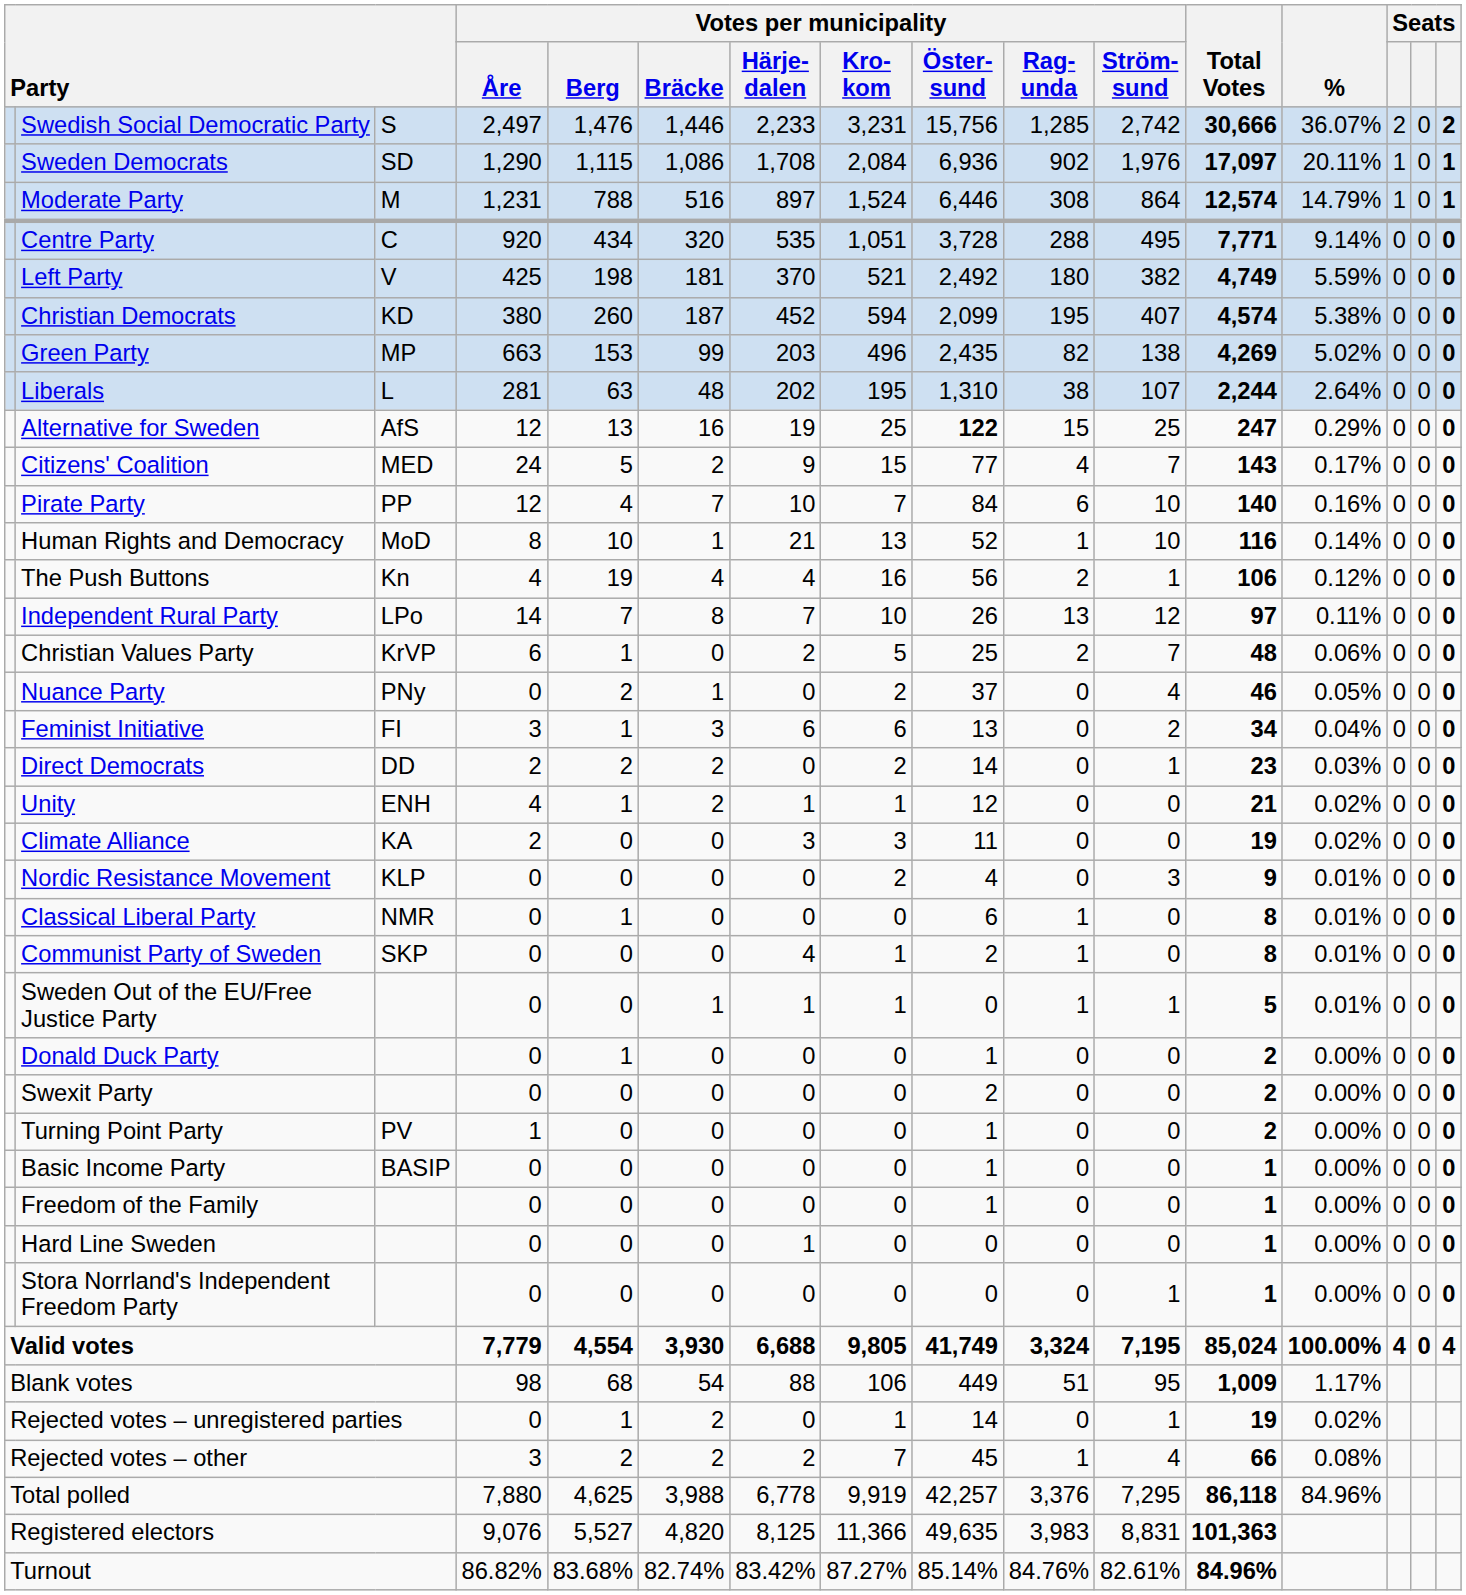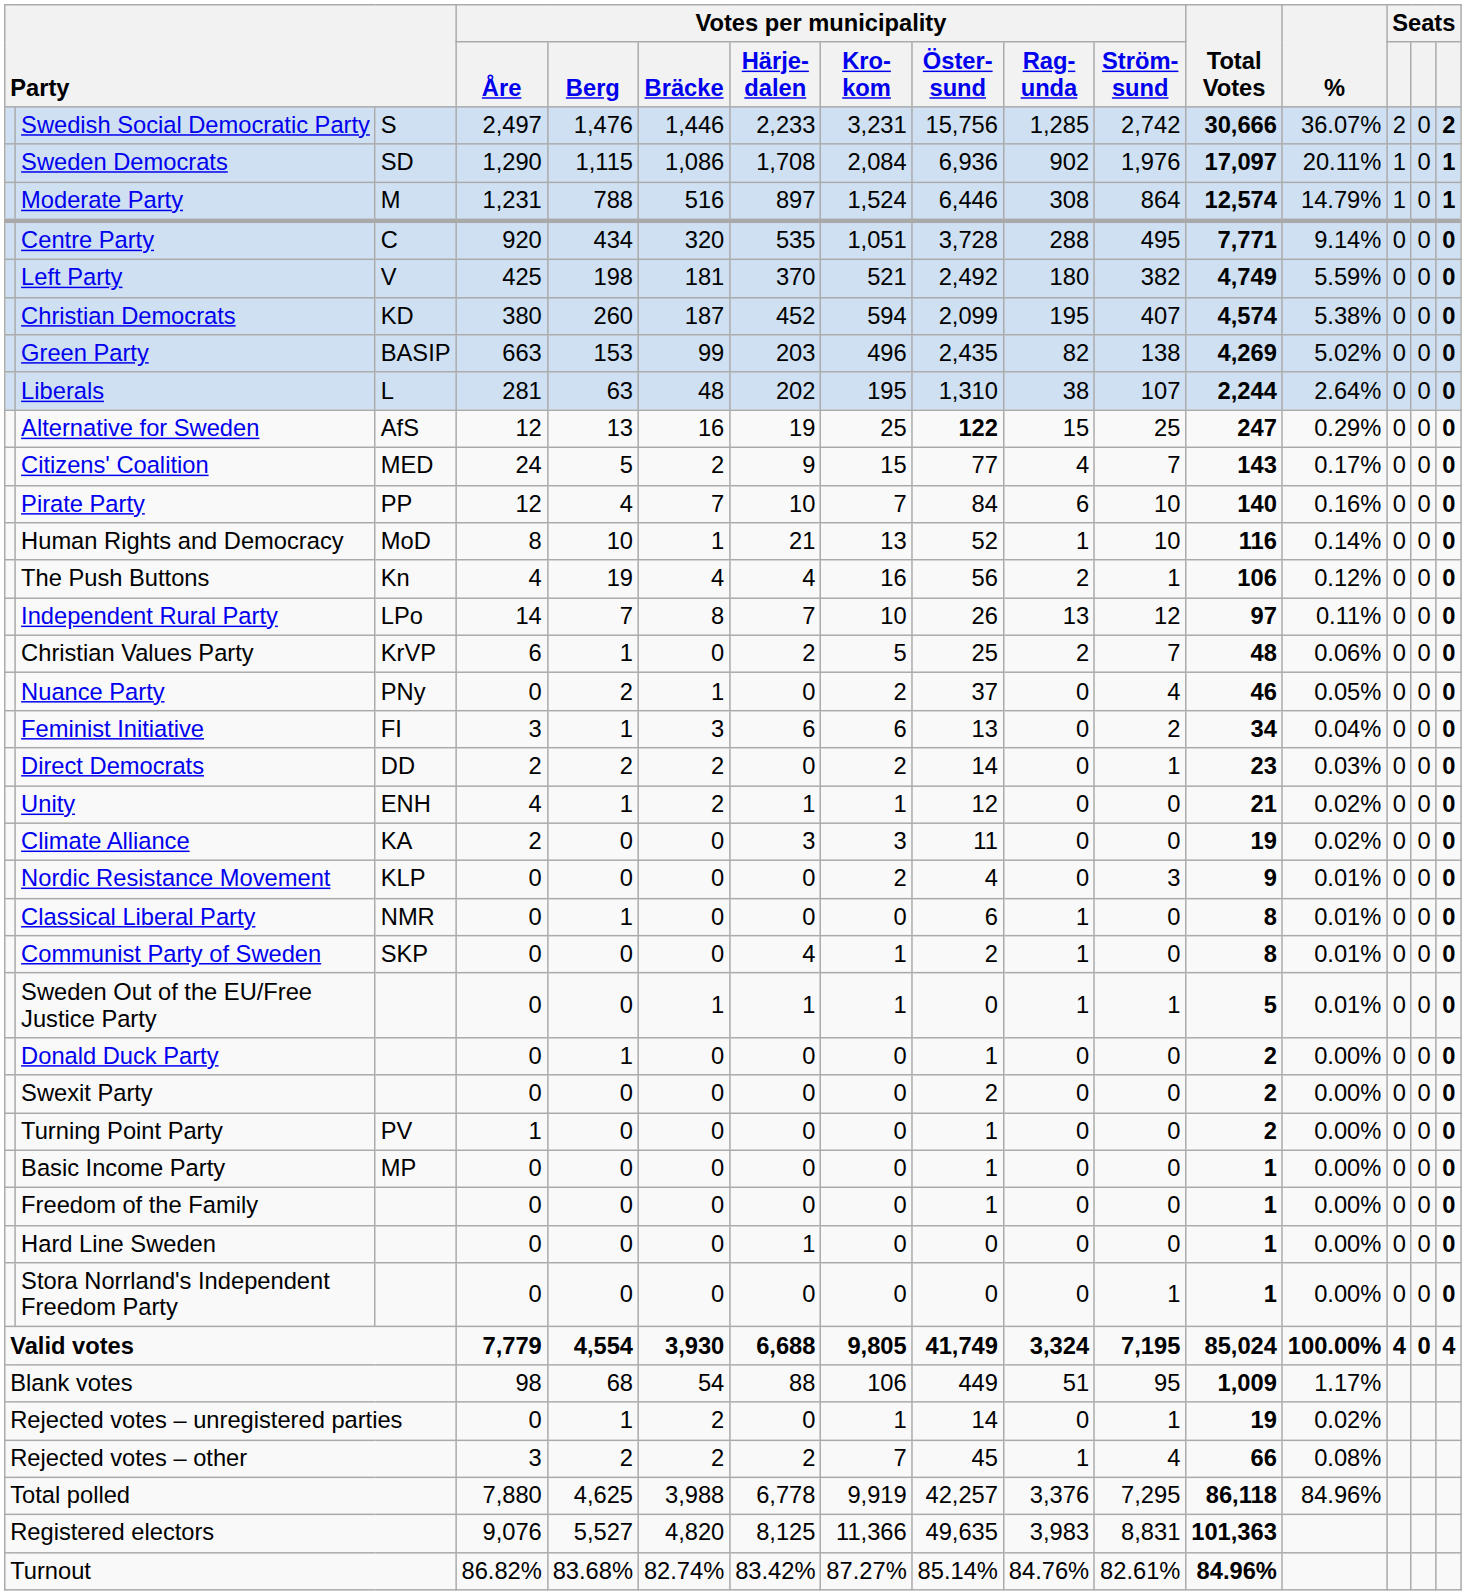(399, 353) MP -> (416, 353) BASIP
(416, 1168) BASIP -> (399, 1168) MP
